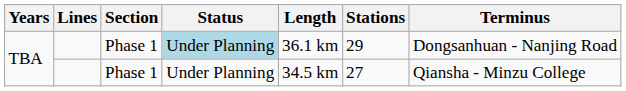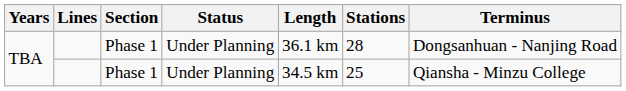(220, 45) lightblue background -> (220, 45) no background
(355, 45) 29 -> (355, 45) 28
(355, 72) 27 -> (355, 72) 25
